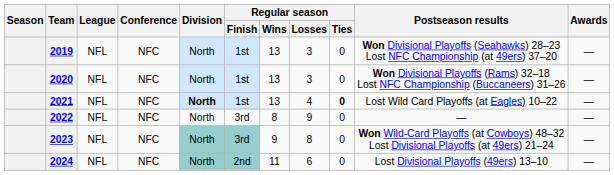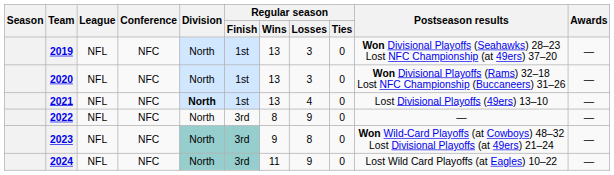(342, 101) bold -> (342, 101) normal
(461, 101) Lost Wild Card Playoffs (at Eagles) 10–22 -> (461, 101) Lost Divisional Playoffs (49ers) 13–10
(242, 162) 2nd -> (242, 162) 3rd
(309, 162) 6 -> (309, 162) 9
(461, 162) Lost Divisional Playoffs (49ers) 13–10 -> (461, 162) Lost Wild Card Playoffs (at Eagles) 10–22
